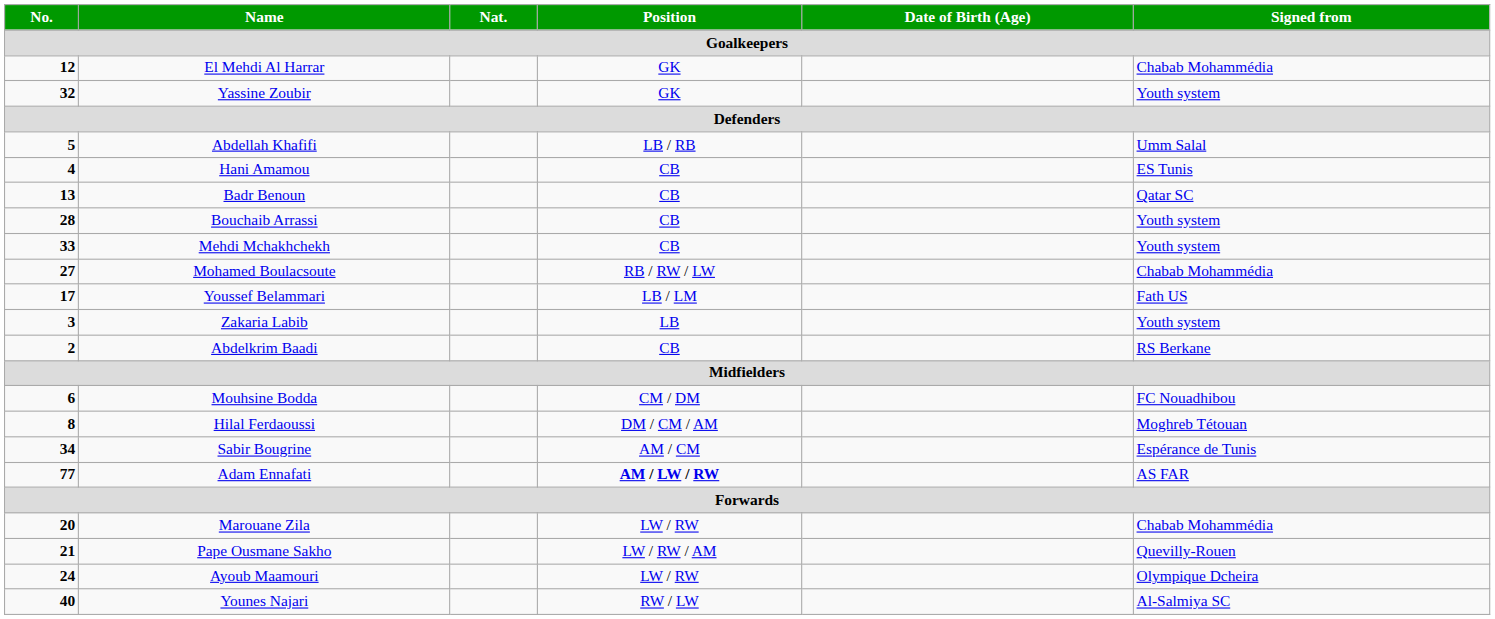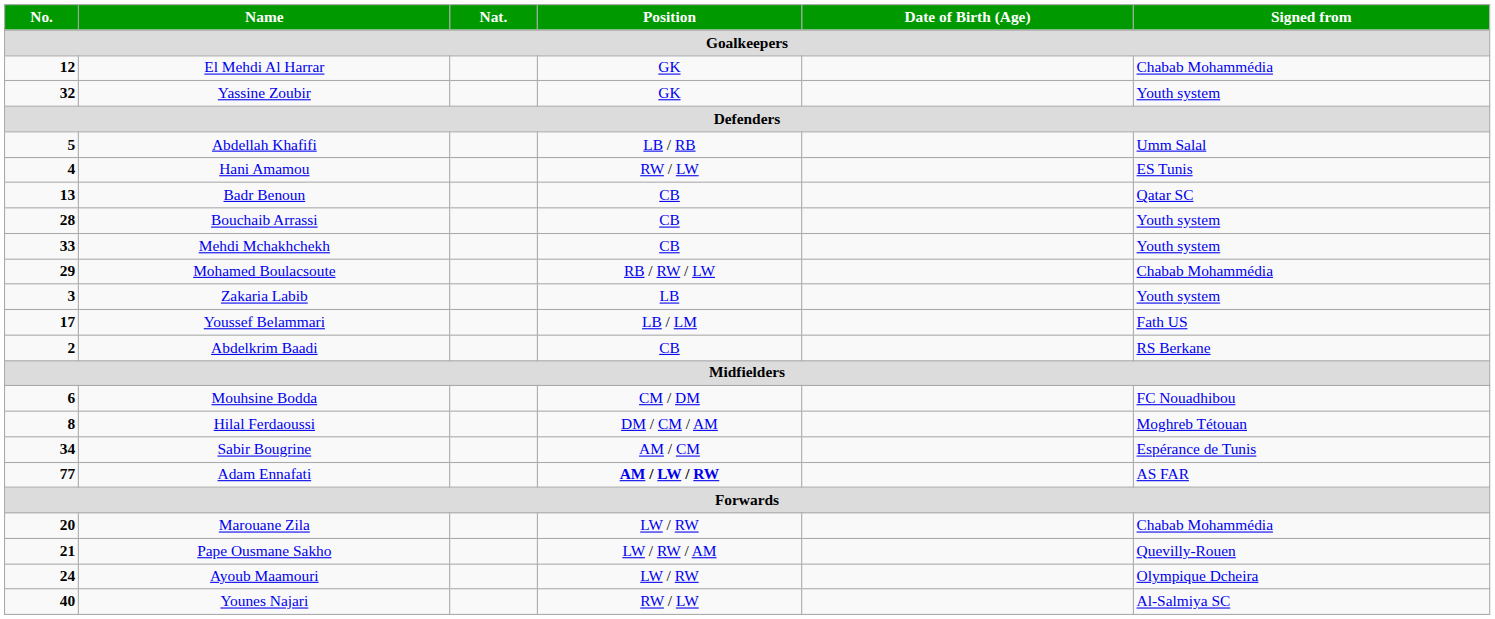(669, 170) CB -> (669, 170) RW / LW
(67, 271) 27 -> (67, 271) 29
rows swapped: (264, 297) <-> (264, 322)
